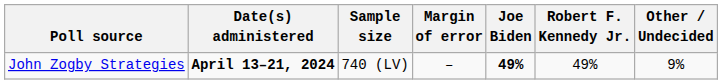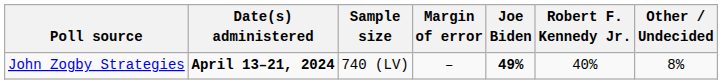(585, 65) 49% -> (585, 65) 40%
(676, 65) 9% -> (676, 65) 8%
